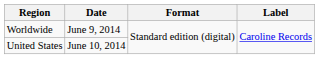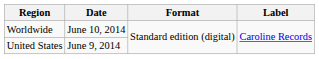(94, 29) June 9, 2014 -> (96, 29) June 10, 2014
(96, 45) June 10, 2014 -> (94, 45) June 9, 2014
